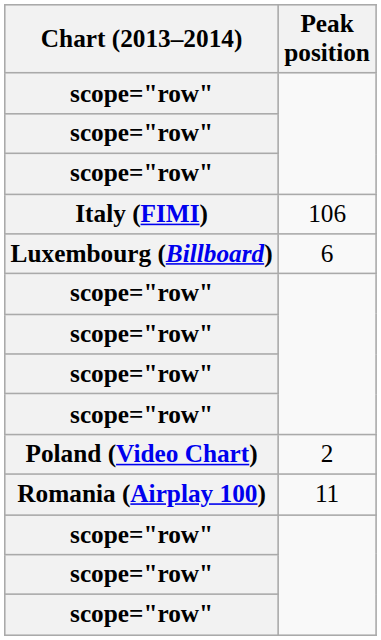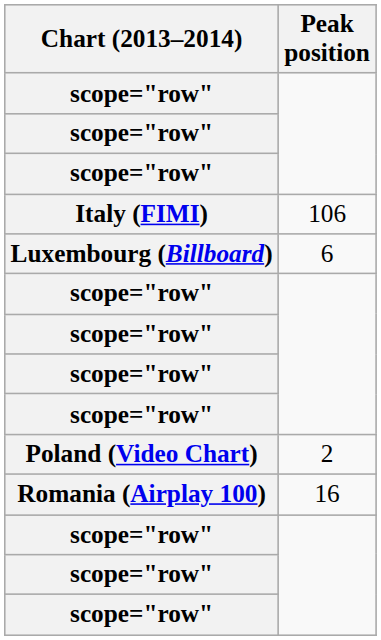(327, 494) 11 -> (327, 494) 16
